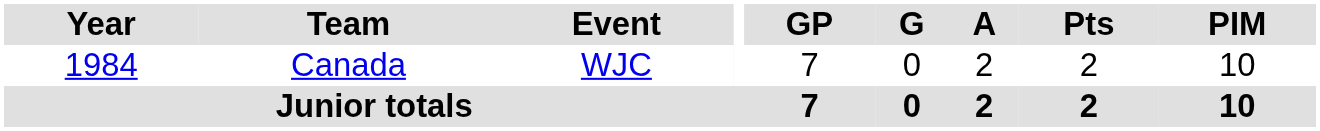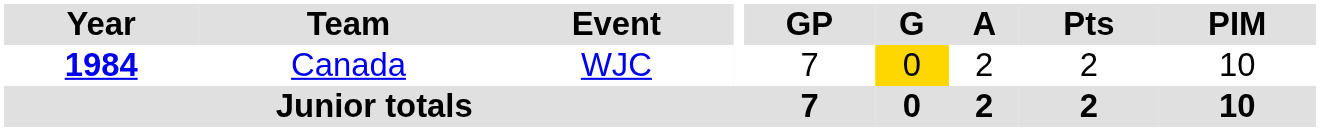(101, 64) normal -> (101, 64) bold
(912, 64) no background -> (912, 64) gold background
